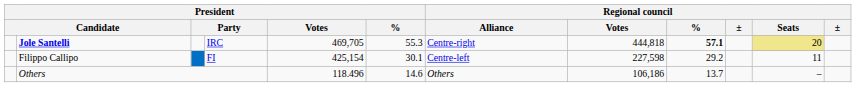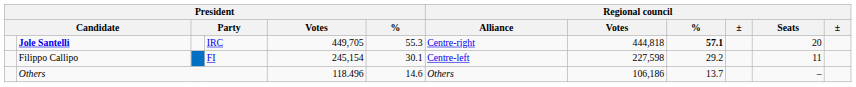(348, 43) 469,705 -> (348, 43) 449,705
(817, 43) khaki background -> (817, 43) no background
(348, 58) 425,154 -> (348, 58) 245,154
